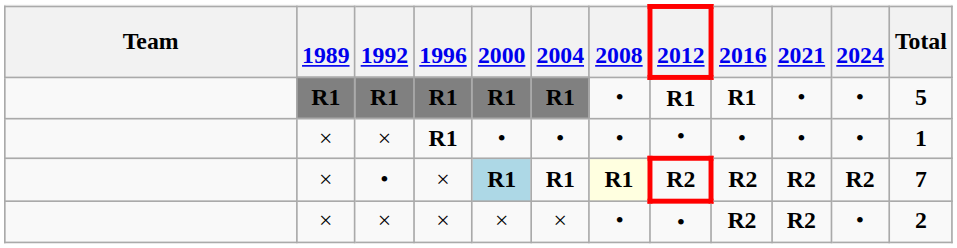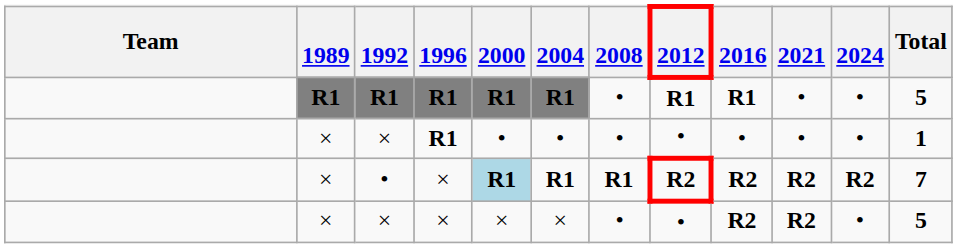(619, 179) lightyellow background -> (619, 179) no background
(921, 221) 2 -> (921, 221) 5
